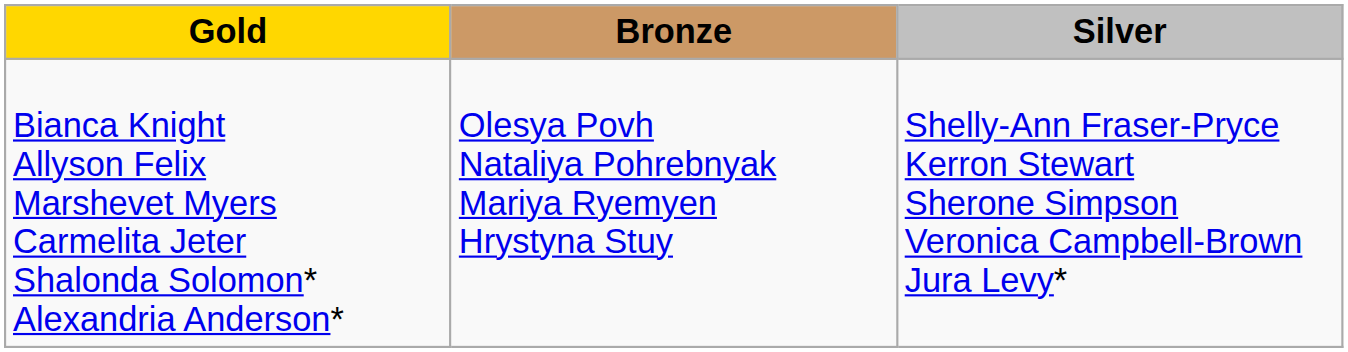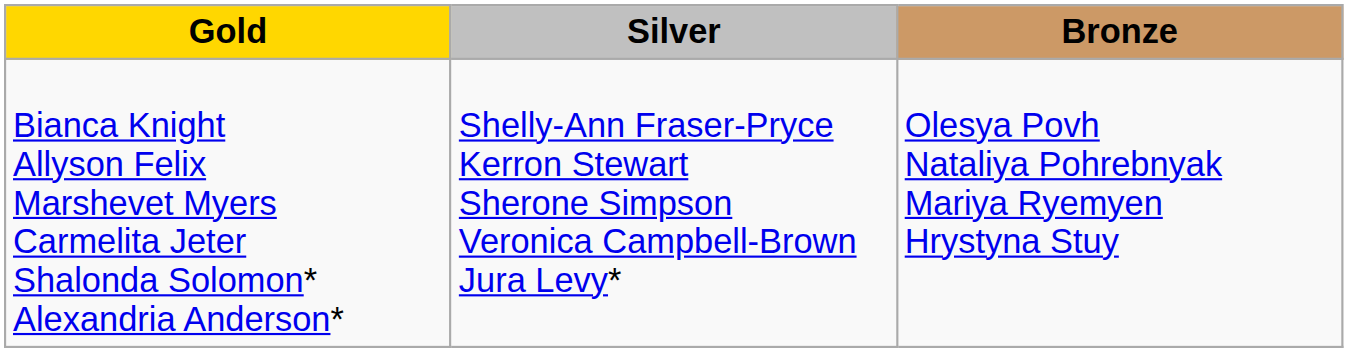columns swapped: (1120, 31) <-> (674, 31)
